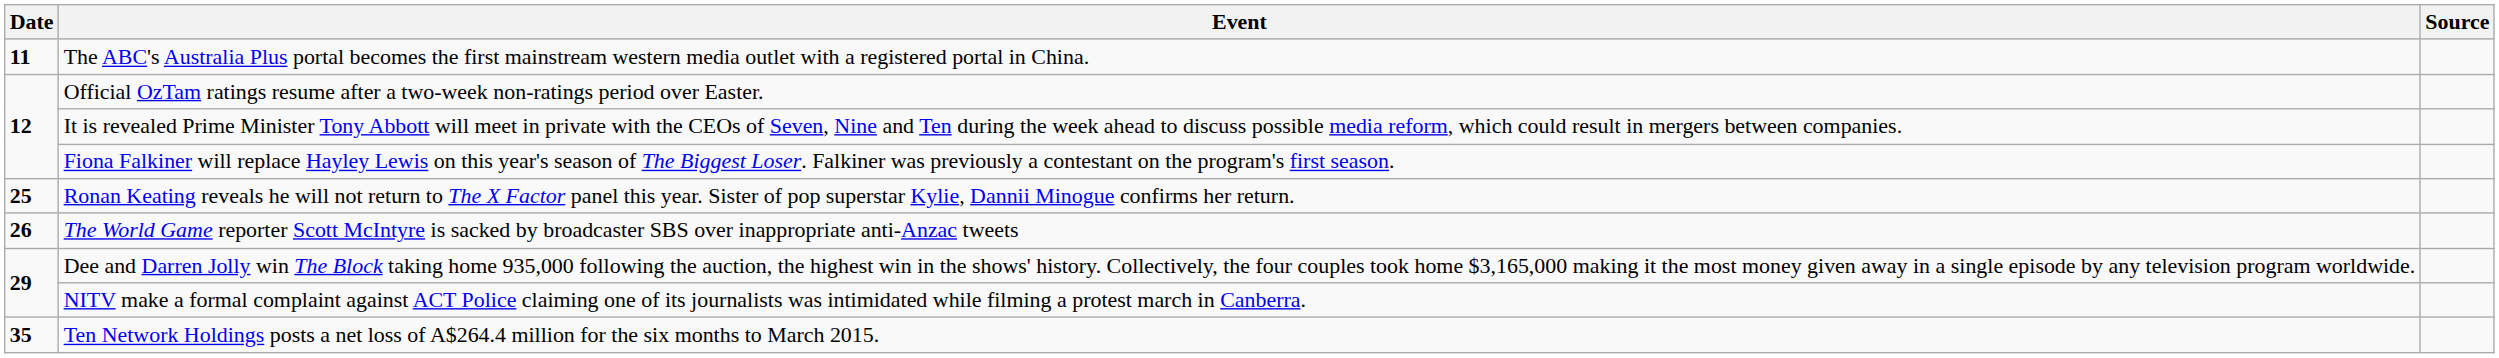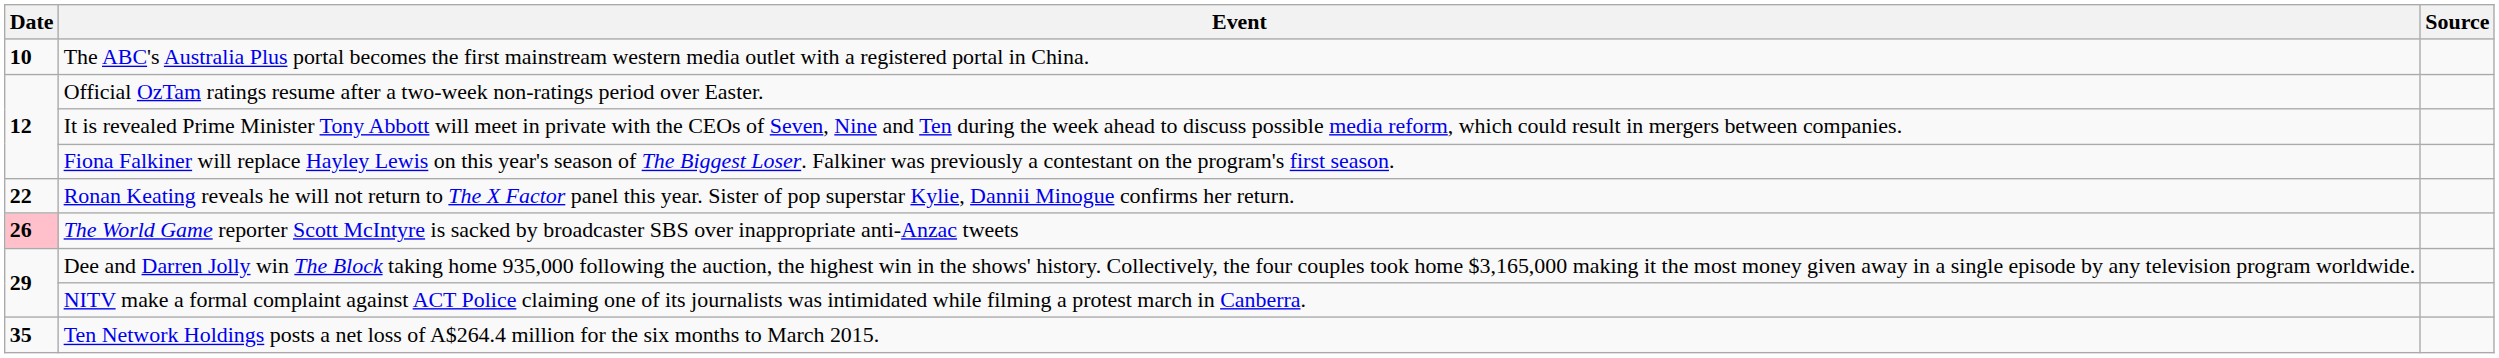(20, 56) 11 -> (21, 56) 10
(21, 195) 25 -> (21, 195) 22
(21, 230) no background -> (21, 230) pink background
